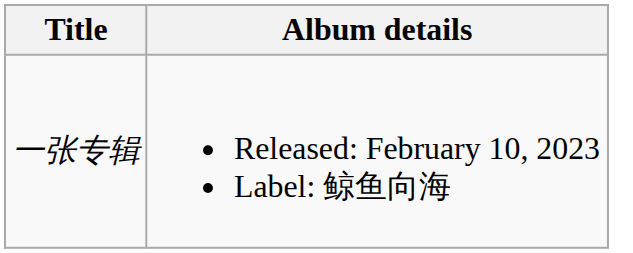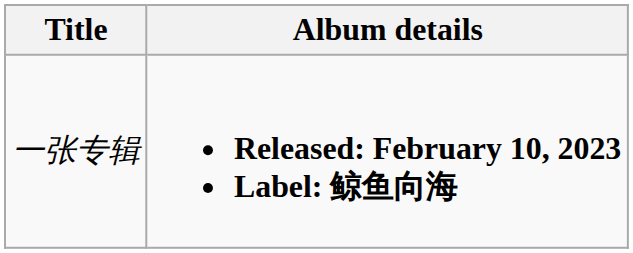(377, 169) normal -> (388, 169) bold
